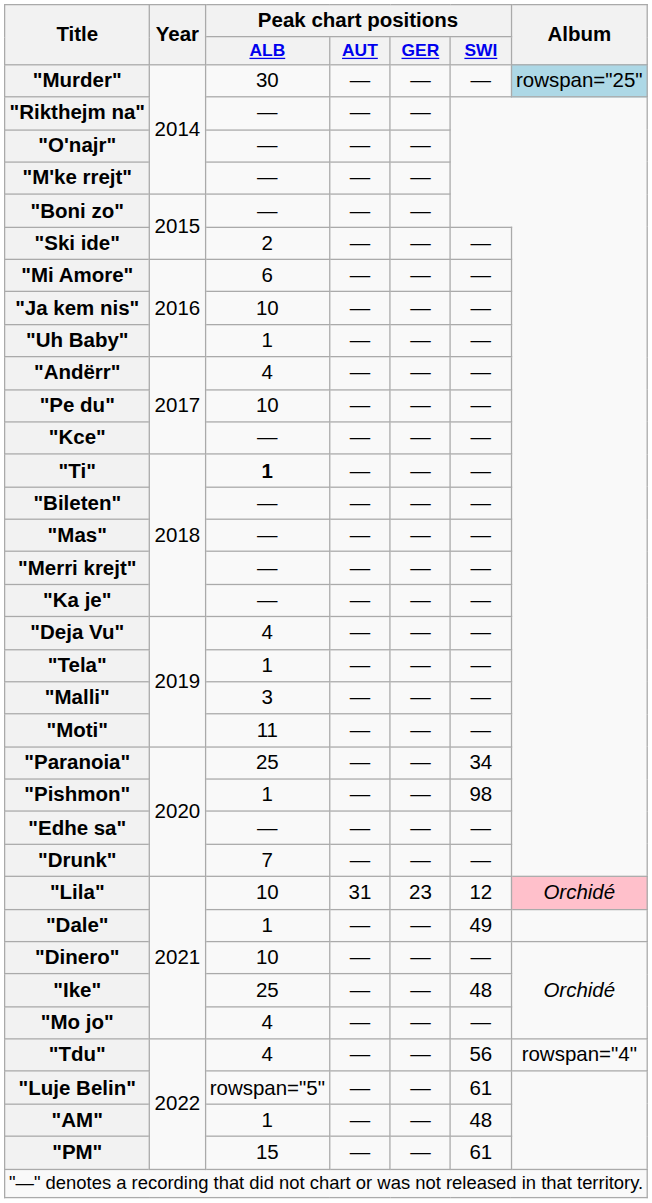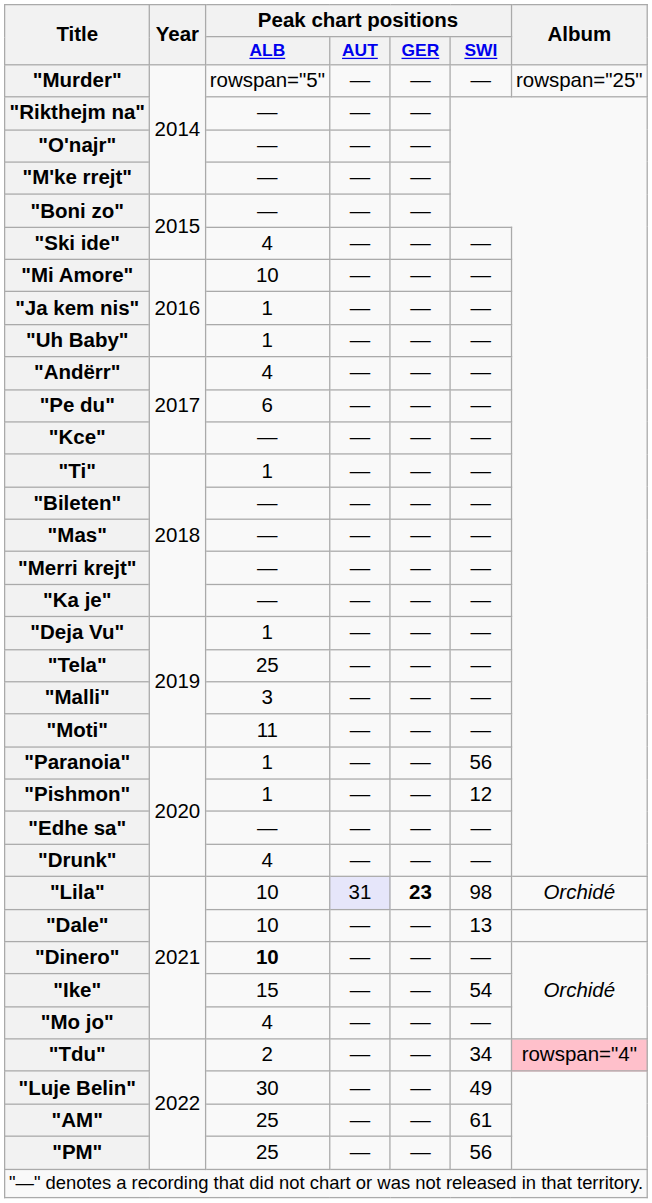(267, 80) 30 -> (267, 80) rowspan="5"
(579, 80) lightblue background -> (579, 80) no background
(267, 243) 2 -> (267, 243) 4
(267, 275) 6 -> (267, 275) 10
(267, 308) 10 -> (267, 308) 1
(267, 405) 10 -> (267, 405) 6
(267, 470) bold -> (267, 470) normal
(267, 632) 4 -> (267, 632) 1
(267, 665) 1 -> (267, 665) 25
(267, 762) 25 -> (267, 762) 1
(481, 762) 34 -> (481, 762) 56
(481, 795) 98 -> (481, 795) 12
(267, 860) 7 -> (267, 860) 4
(360, 892) no background -> (360, 892) lavender background
(420, 892) normal -> (420, 892) bold
(481, 892) 12 -> (481, 892) 98
(579, 892) pink background -> (579, 892) no background
(267, 925) 1 -> (267, 925) 10
(481, 925) 49 -> (481, 925) 13
(267, 957) normal -> (267, 957) bold
(267, 990) 25 -> (267, 990) 15
(481, 990) 48 -> (481, 990) 54
(267, 1055) 4 -> (267, 1055) 2
(481, 1055) 56 -> (481, 1055) 34
(579, 1055) no background -> (579, 1055) pink background
(267, 1087) rowspan="5" -> (267, 1087) 30
(481, 1087) 61 -> (481, 1087) 49
(267, 1120) 1 -> (267, 1120) 25
(481, 1120) 48 -> (481, 1120) 61
(267, 1152) 15 -> (267, 1152) 25
(481, 1152) 61 -> (481, 1152) 56
